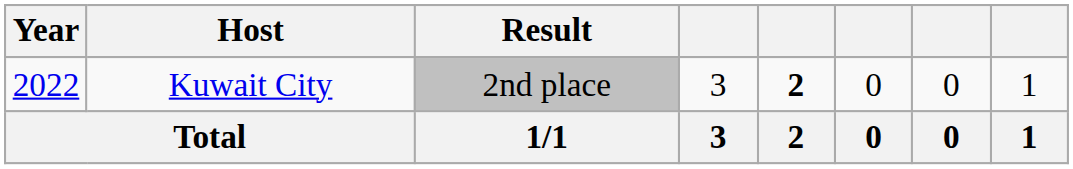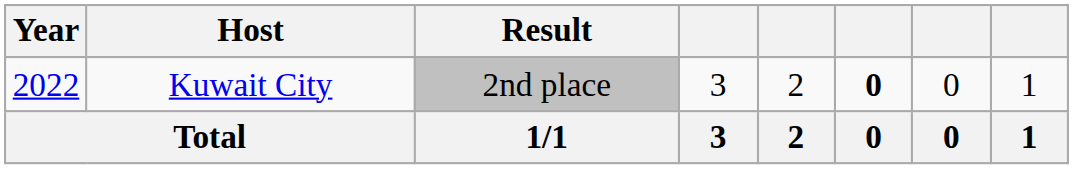(796, 83) bold -> (796, 83) normal
(874, 83) normal -> (874, 83) bold
